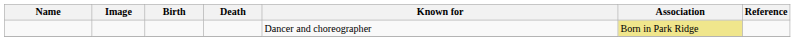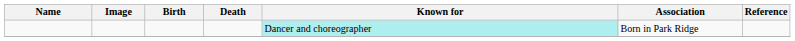(318, 28) no background -> (318, 28) paleturquoise background
(660, 28) khaki background -> (660, 28) no background
